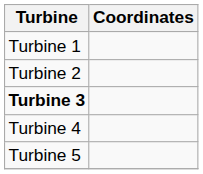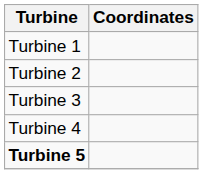(47, 100) bold -> (45, 100) normal
(45, 155) normal -> (47, 155) bold
